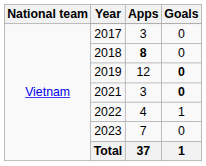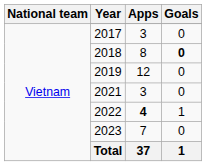(143, 53) bold -> (143, 53) normal
(181, 53) normal -> (181, 53) bold
(181, 72) bold -> (181, 72) normal
(181, 92) bold -> (181, 92) normal
(143, 111) normal -> (143, 111) bold
